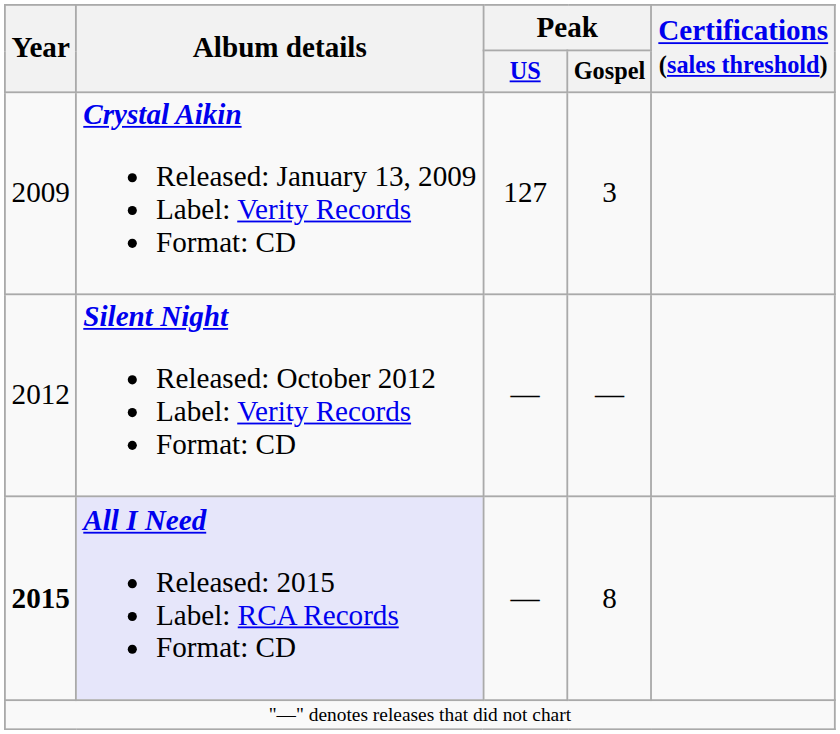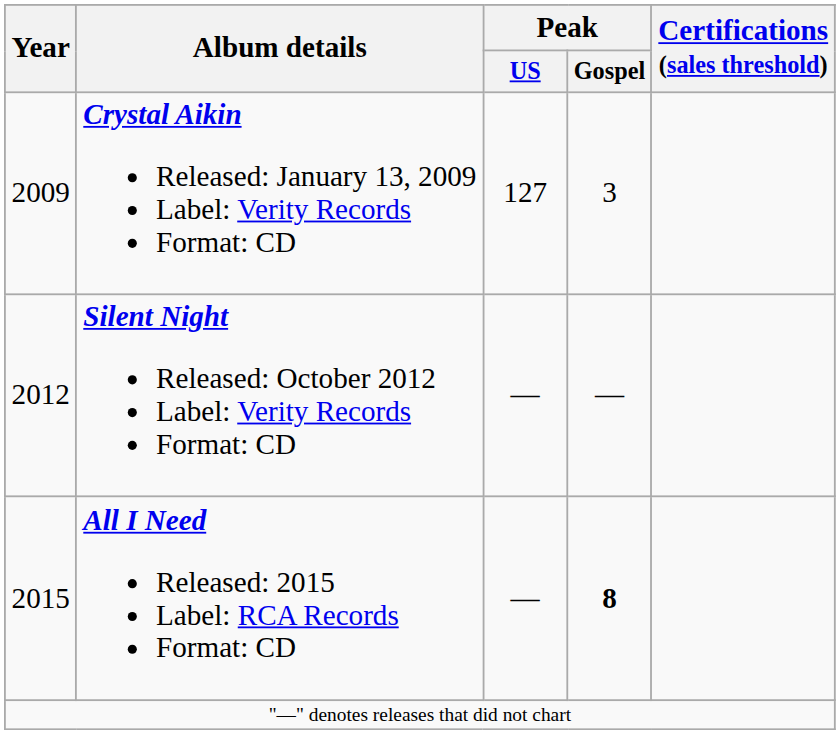(41, 598) bold -> (41, 598) normal
(280, 584) lavender background -> (280, 584) no background
(609, 598) normal -> (609, 598) bold
